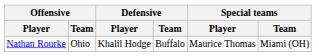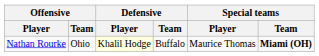(124, 43) no background -> (124, 43) lightyellow background
(285, 43) normal -> (286, 43) bold
